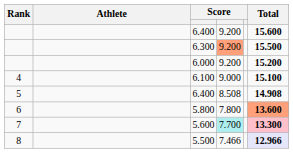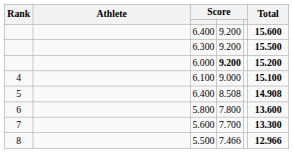(230, 47) lightsalmon background -> (230, 47) no background
(230, 63) normal -> (230, 63) bold
(268, 109) lightsalmon background -> (268, 109) no background
(230, 125) paleturquoise background -> (230, 125) no background
(268, 125) pink background -> (268, 125) no background
(268, 140) lavender background -> (268, 140) no background
